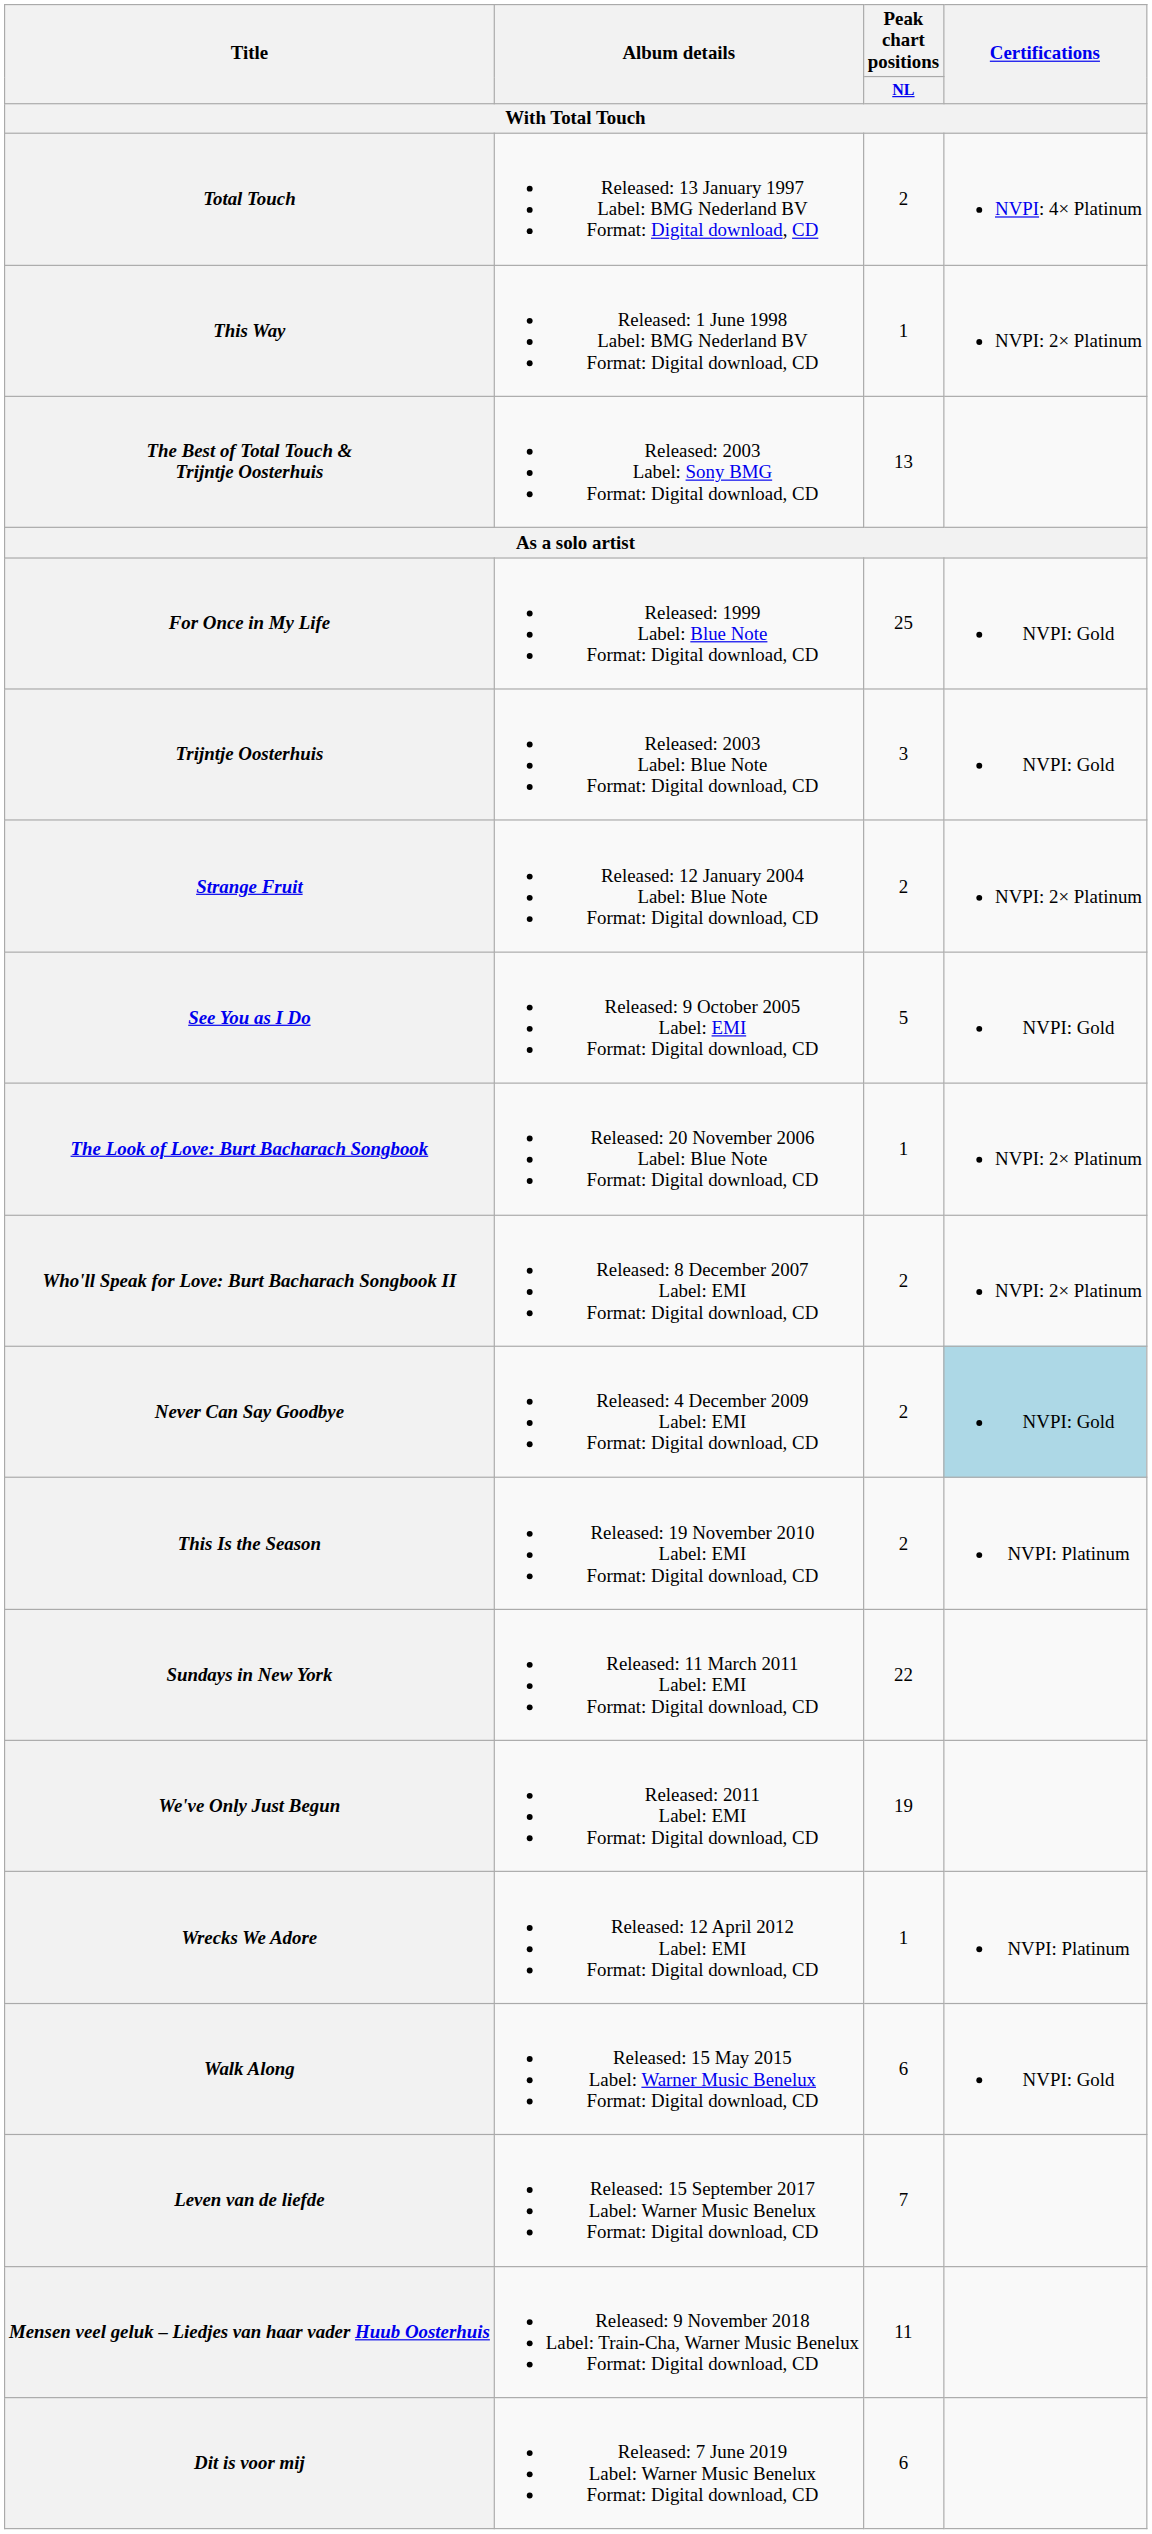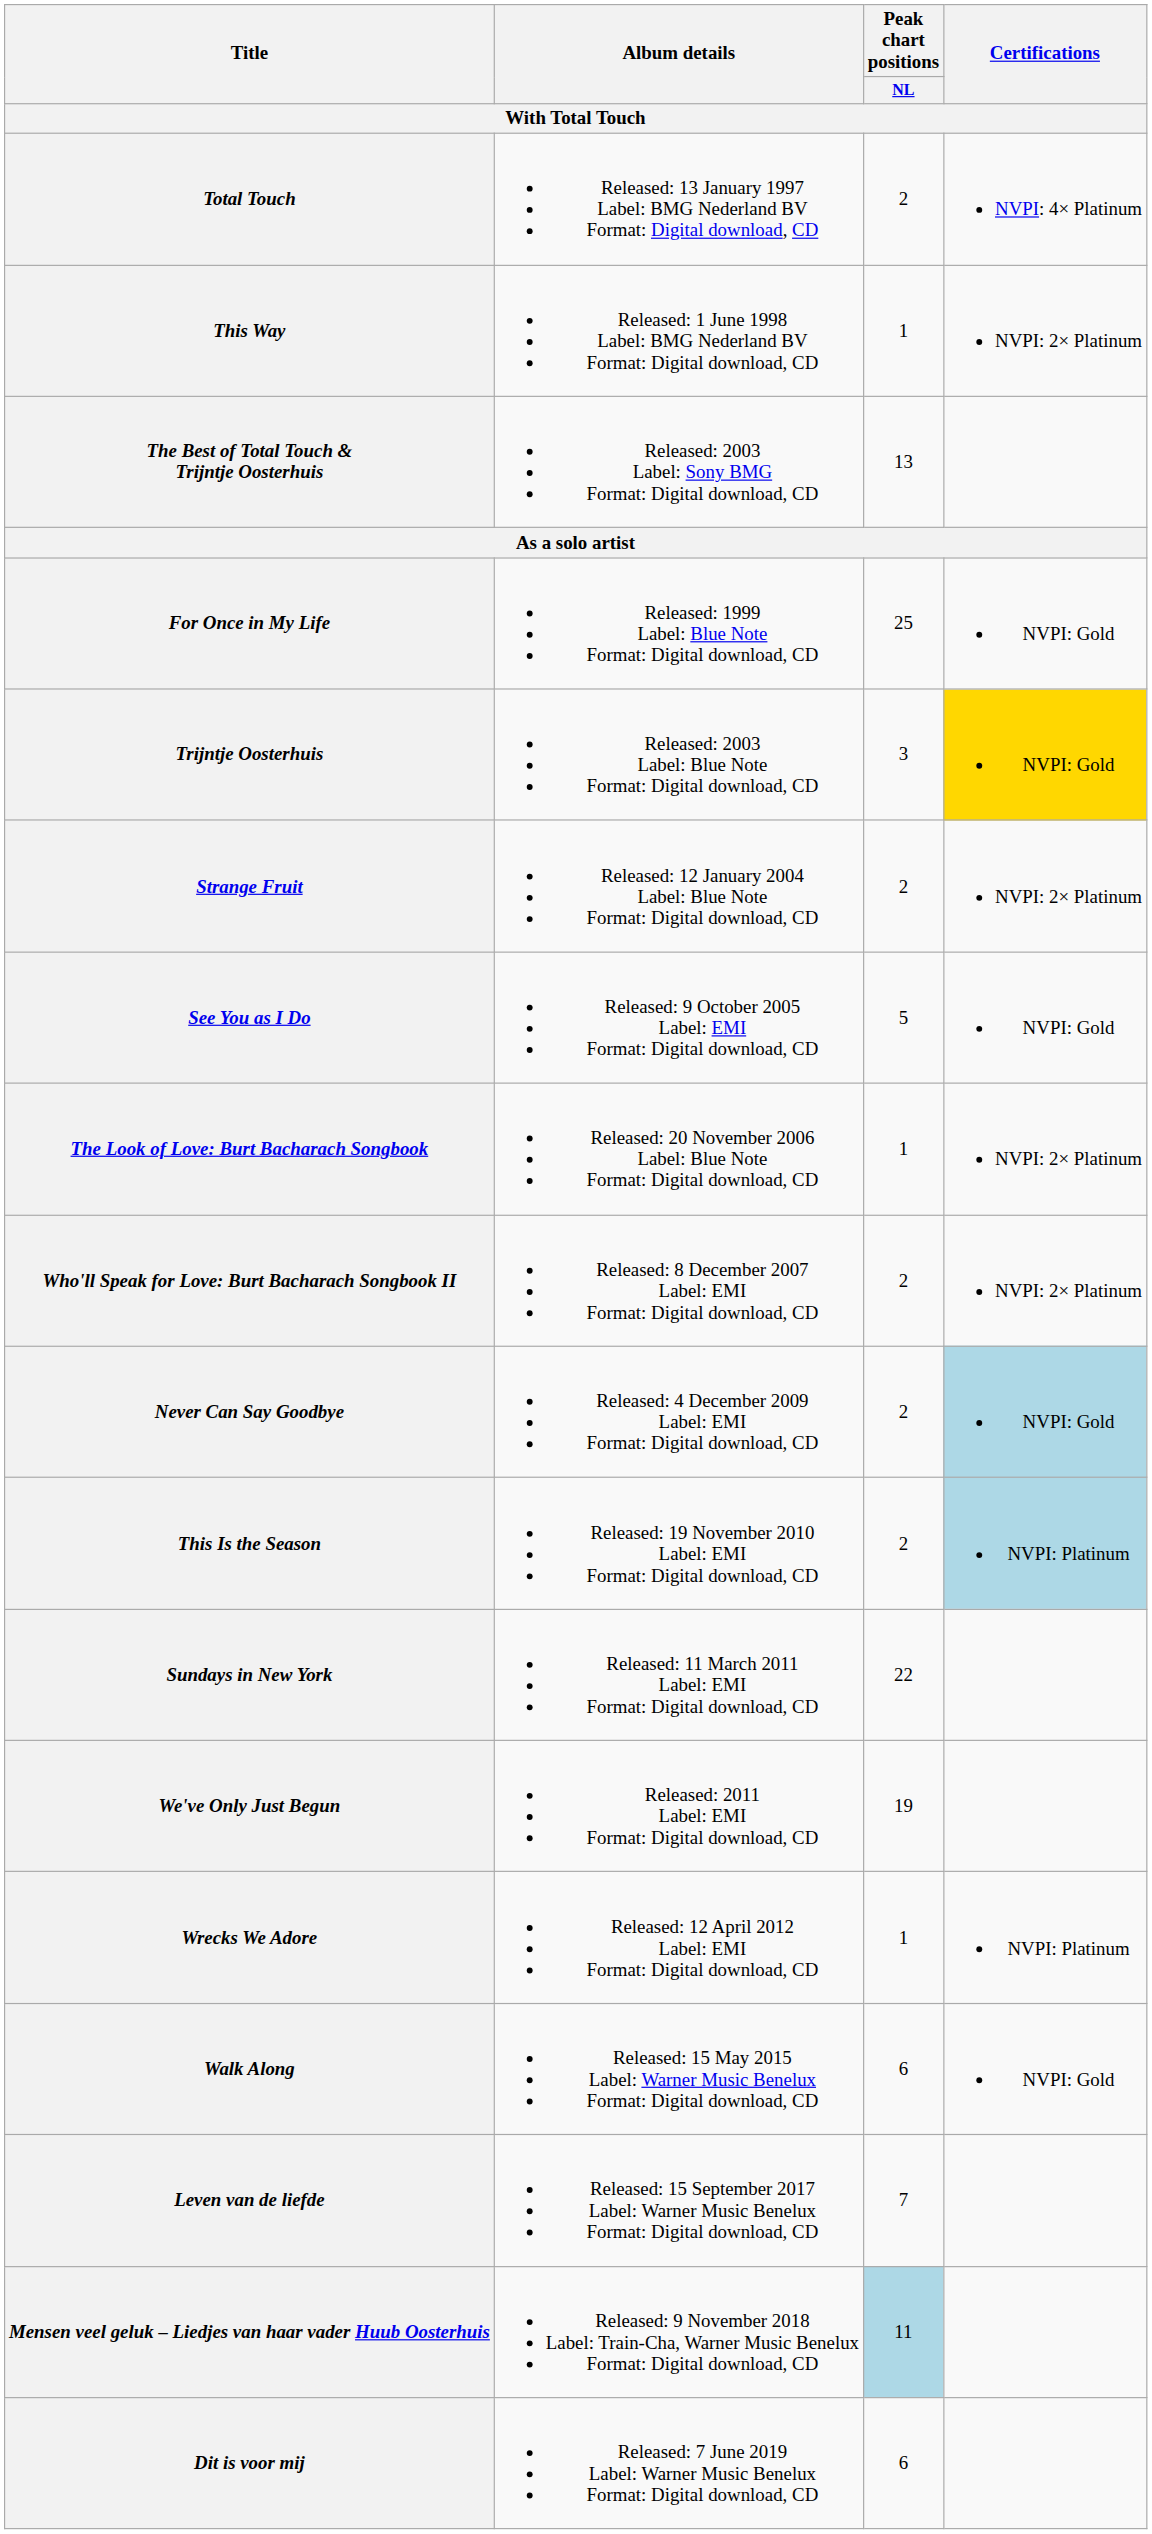(1045, 765) no background -> (1045, 765) gold background
(1045, 1554) no background -> (1045, 1554) lightblue background
(903, 2331) no background -> (903, 2331) lightblue background
